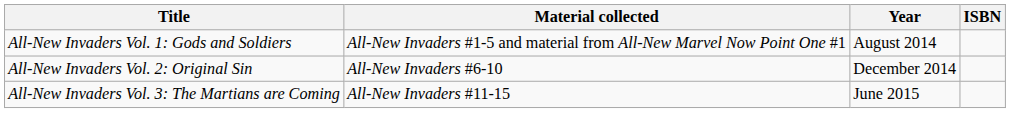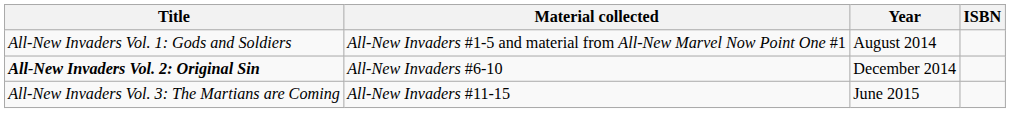(130, 68) normal -> (134, 68) bold
